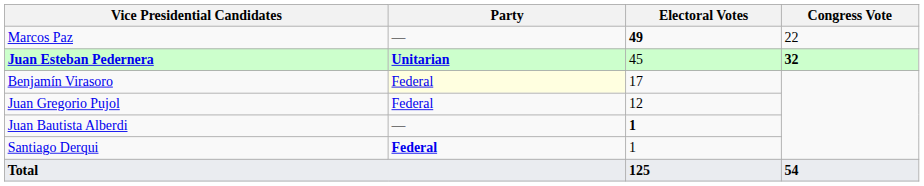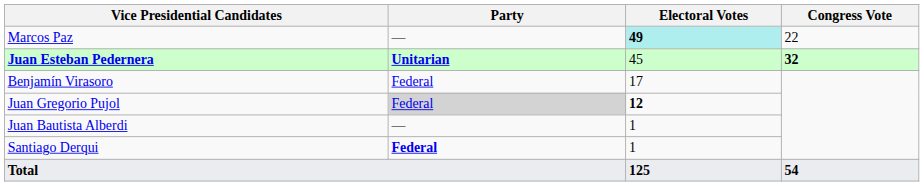(636, 37) no background -> (636, 37) paleturquoise background
(412, 81) lightyellow background -> (412, 81) no background
(412, 103) no background -> (412, 103) lightgrey background
(636, 103) normal -> (636, 103) bold
(633, 125) bold -> (633, 125) normal
